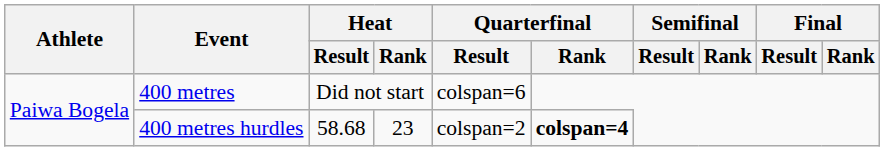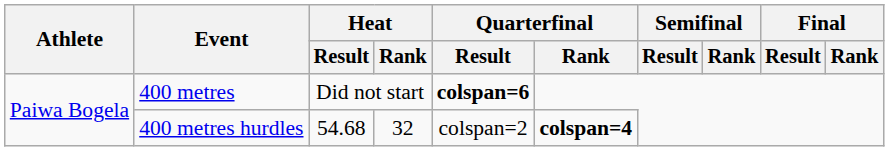(481, 92) normal -> (483, 92) bold
(341, 127) 58.68 -> (341, 127) 54.68
(403, 127) 23 -> (403, 127) 32
